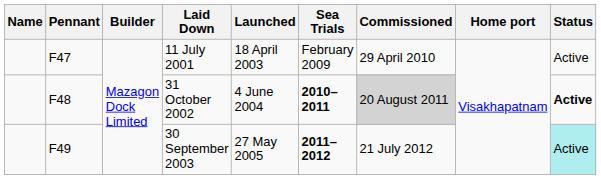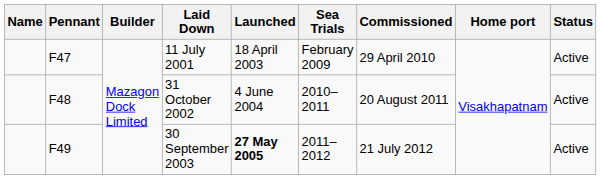(320, 99) bold -> (320, 99) normal
(404, 99) lightgrey background -> (404, 99) no background
(573, 99) bold -> (571, 99) normal
(256, 149) normal -> (256, 149) bold
(319, 149) bold -> (319, 149) normal
(571, 149) paleturquoise background -> (571, 149) no background
